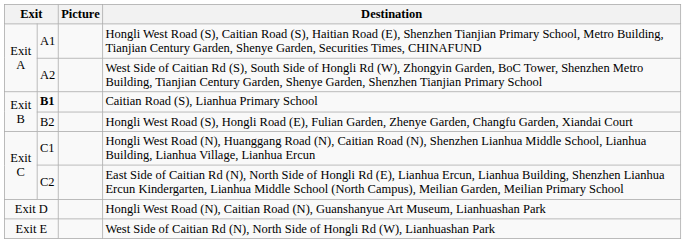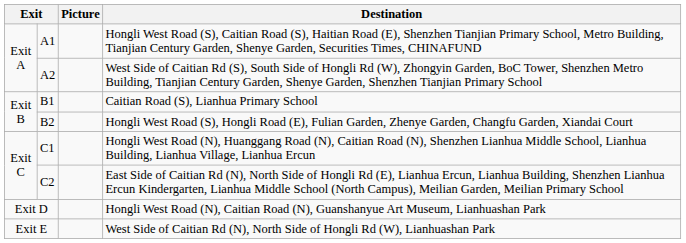(47, 101) bold -> (47, 101) normal
